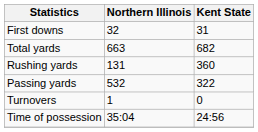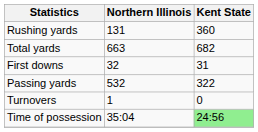rows swapped: (35, 30) <-> (42, 65)
(210, 118) no background -> (210, 118) lightgreen background
